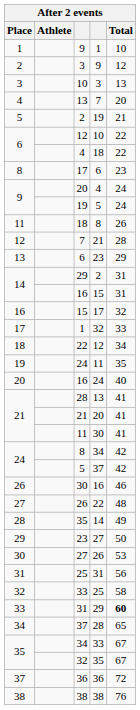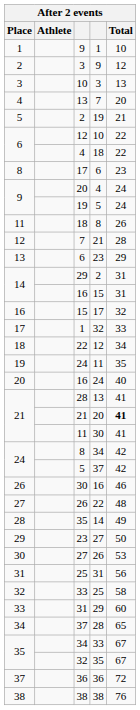(121, 415) normal -> (121, 415) bold
(121, 608) bold -> (121, 608) normal
